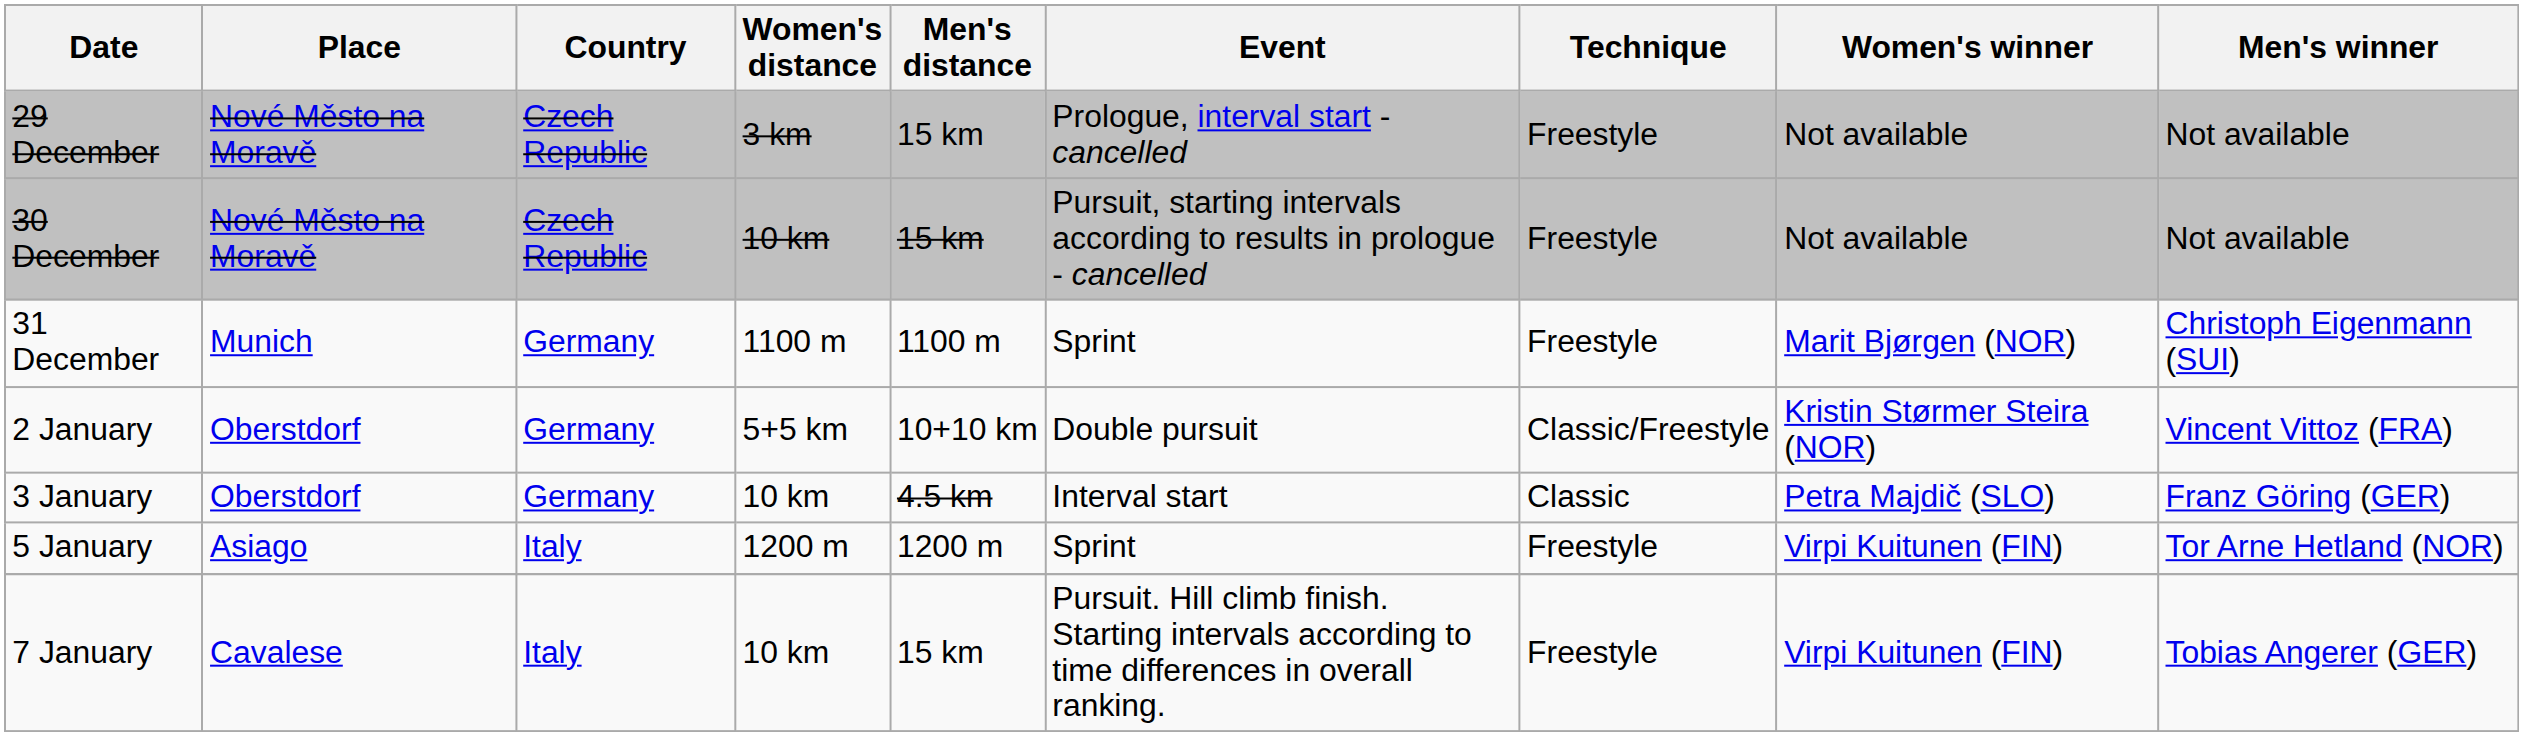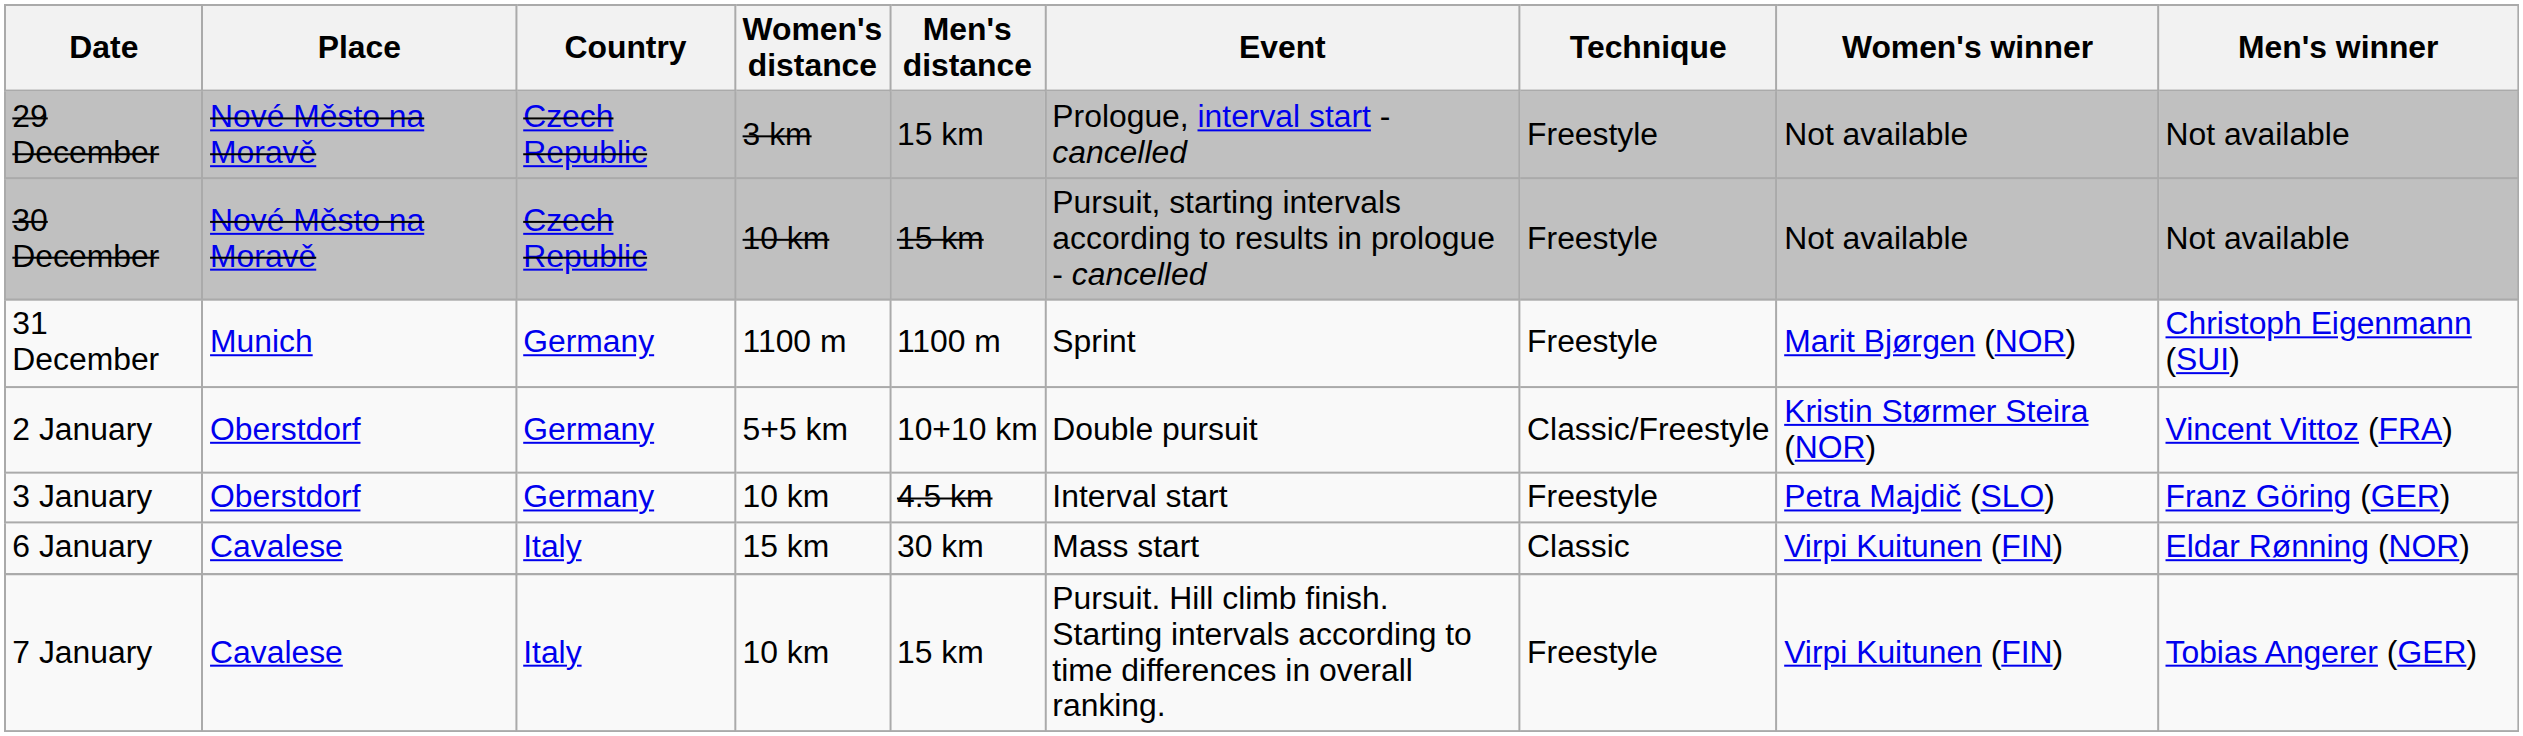(1578, 497) Classic -> (1593, 497) Freestyle
- row: (82, 547)
+ row: (82, 547)
